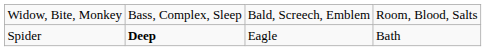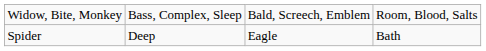(142, 35) bold -> (142, 35) normal
